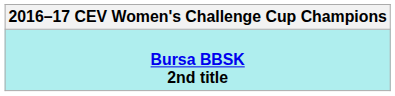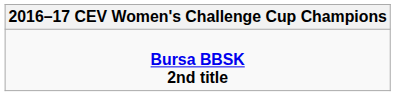(198, 68) paleturquoise background -> (198, 68) no background
